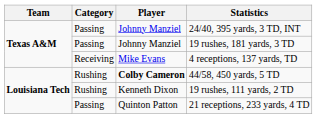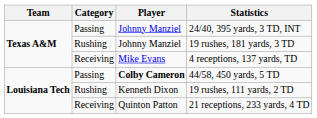(89, 43) Passing -> (91, 43) Rushing
(91, 74) Rushing -> (89, 74) Passing
(89, 105) Passing -> (94, 105) Receiving
